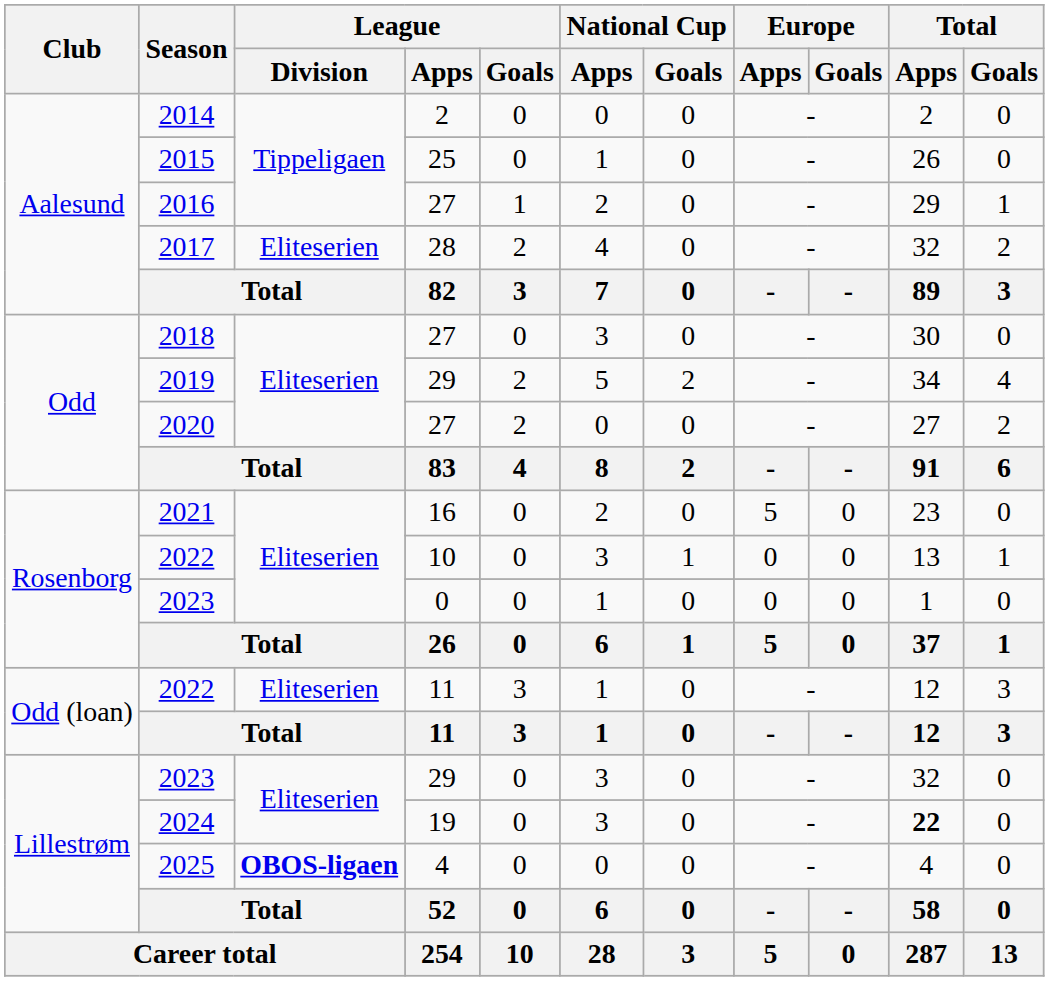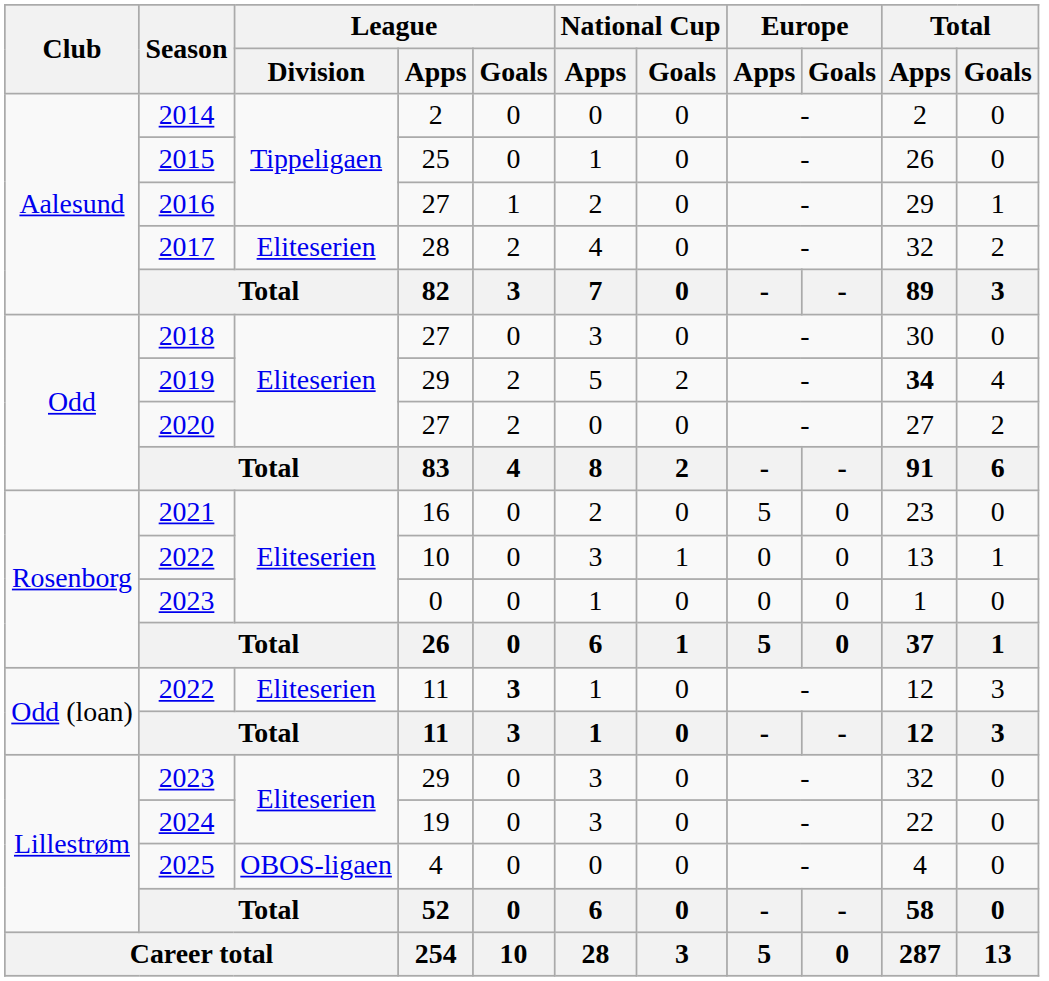(926, 379) normal -> (920, 379) bold
(520, 688) normal -> (514, 688) bold
(926, 821) bold -> (920, 821) normal
(319, 865) bold -> (316, 865) normal
